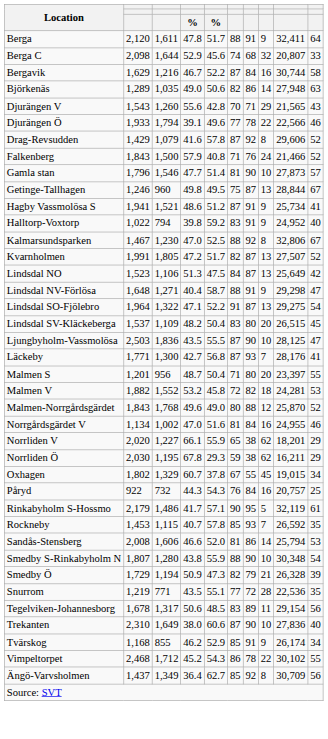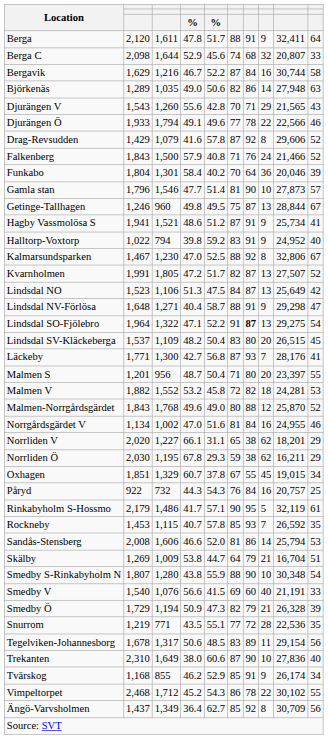(193, 123) 39.1 -> (193, 123) 49.1
+ row: (25, 173)
(251, 307) normal -> (251, 324) bold
- row: (62, 340)
(216, 441) 55.9 -> (216, 441) 31.1
(138, 474) 1,802 -> (138, 474) 1,851
+ row: (21, 558)
+ row: (29, 592)
